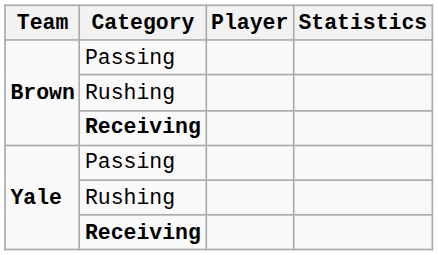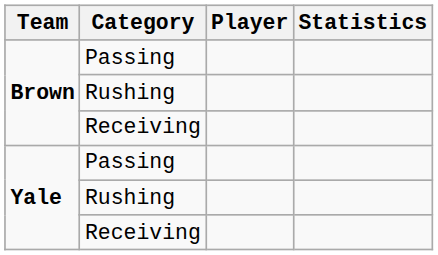(143, 128) bold -> (143, 128) normal
(143, 233) bold -> (143, 233) normal
